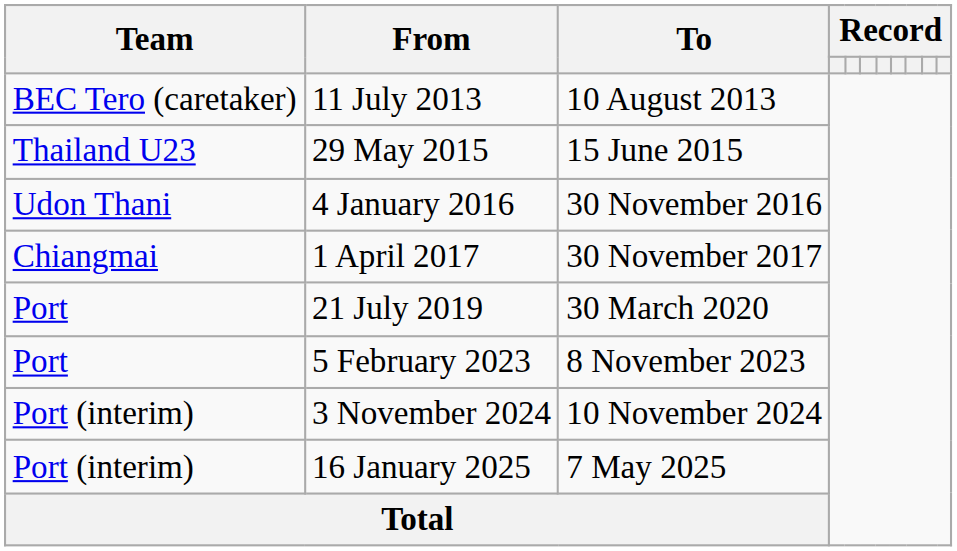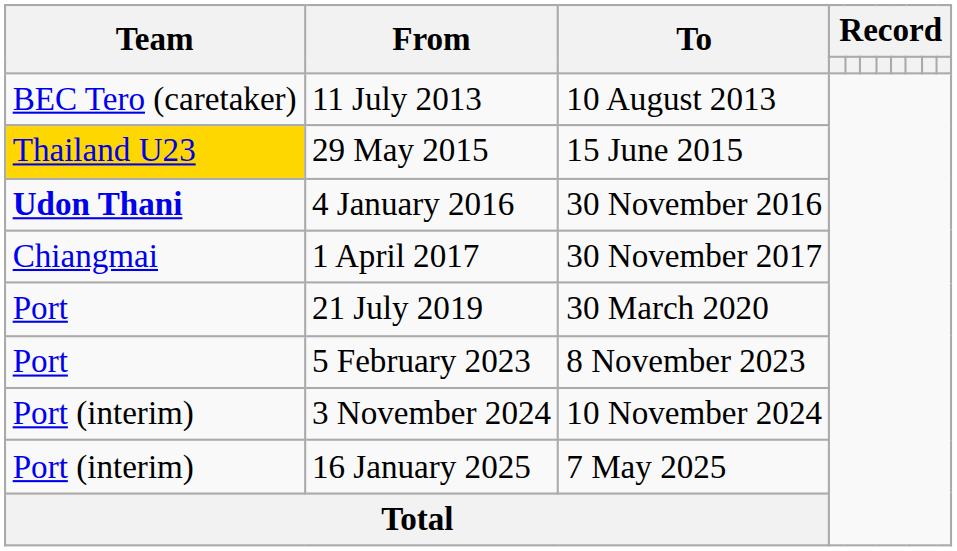(104, 151) no background -> (104, 151) gold background
(92, 203) normal -> (98, 203) bold
